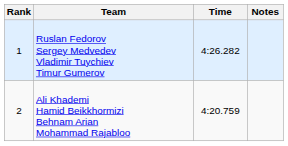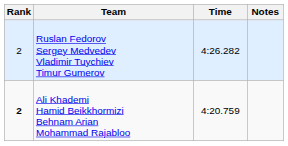(19, 50) 1 -> (19, 50) 2
(19, 110) normal -> (19, 110) bold
